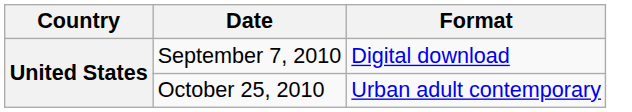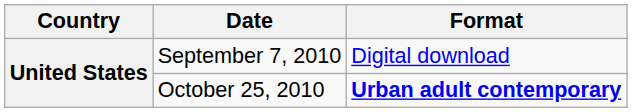(476, 90) normal -> (486, 90) bold
